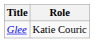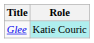(60, 29) no background -> (60, 29) paleturquoise background
